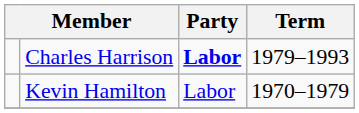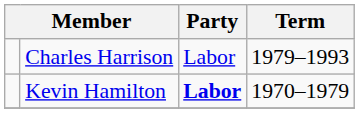(212, 56) bold -> (209, 56) normal
(209, 90) normal -> (212, 90) bold
